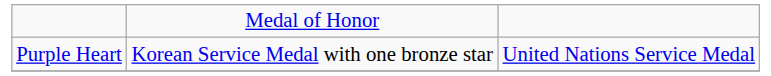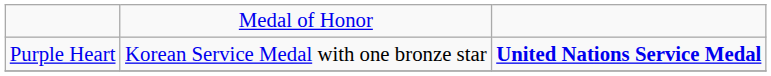(629, 53) normal -> (629, 53) bold
